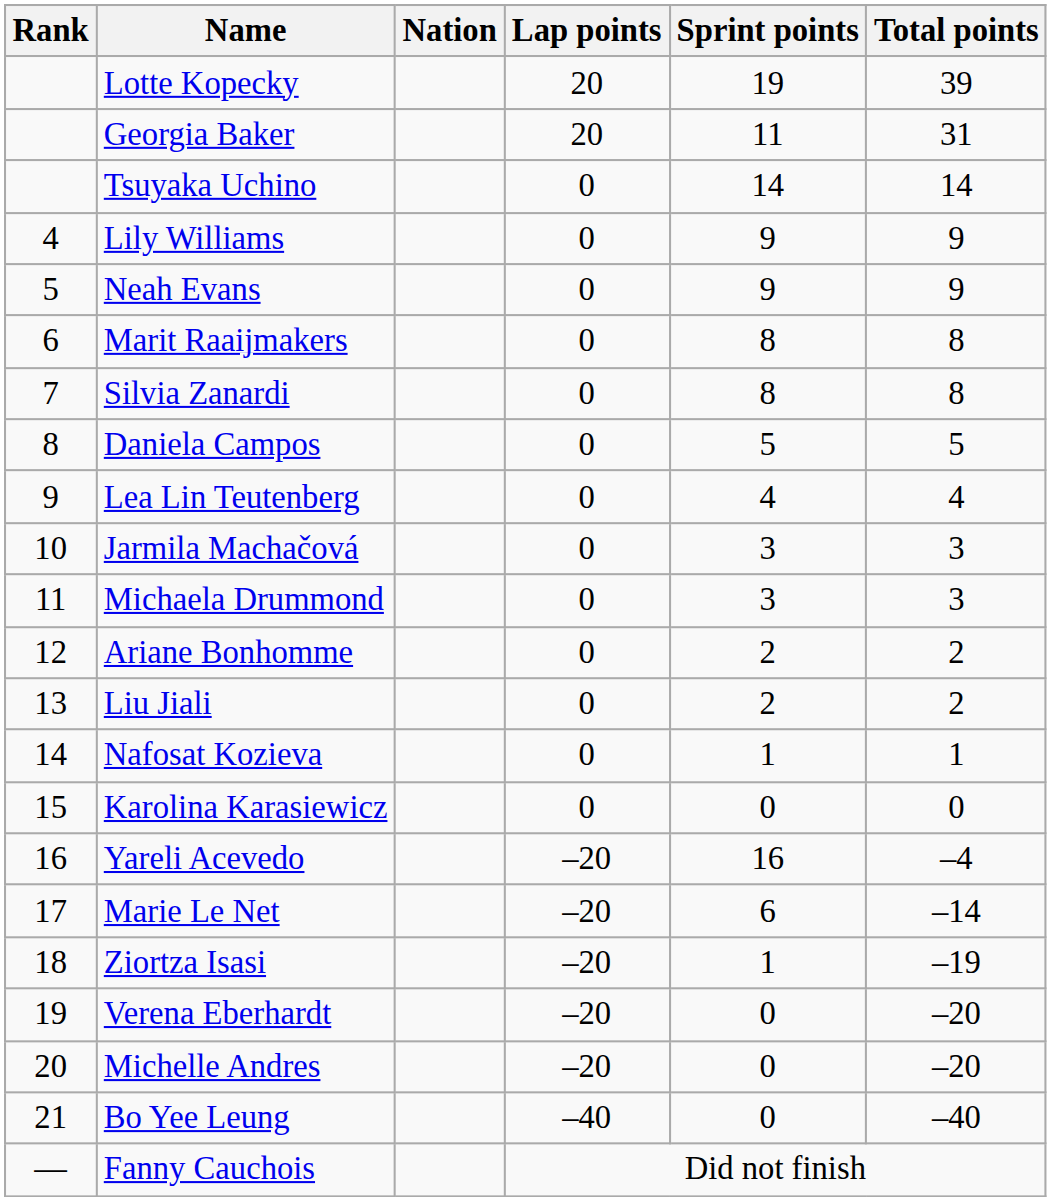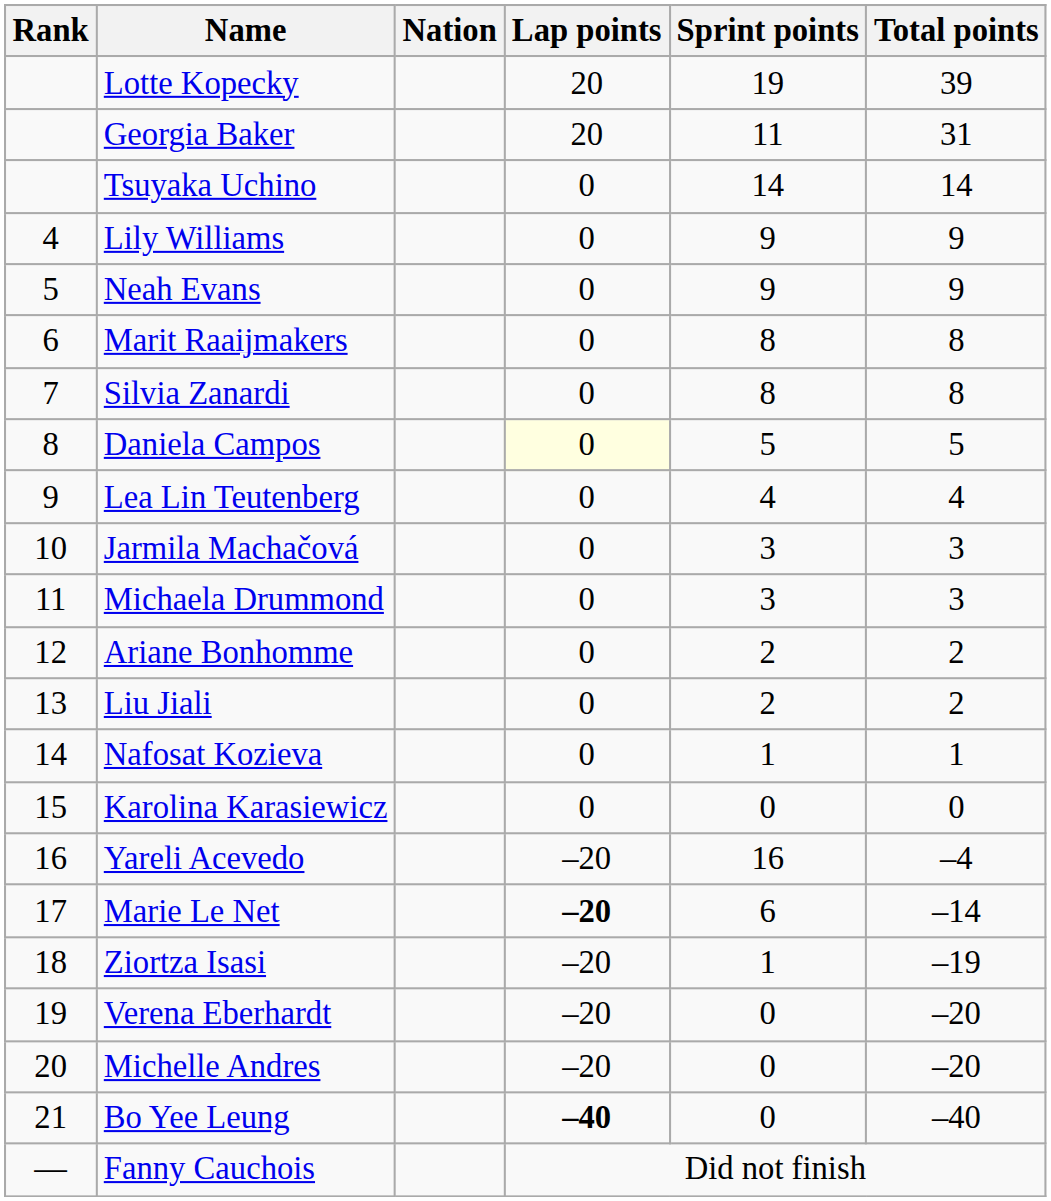(587, 444) no background -> (587, 444) lightyellow background
(587, 910) normal -> (587, 910) bold
(587, 1117) normal -> (587, 1117) bold
